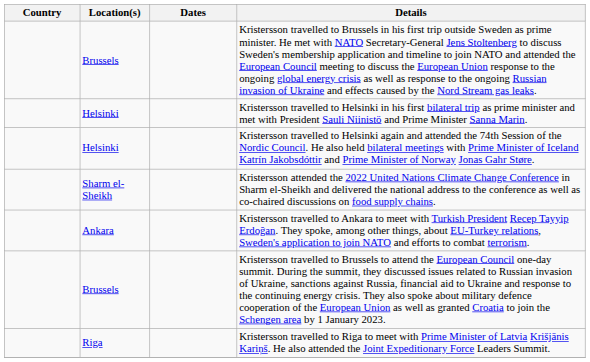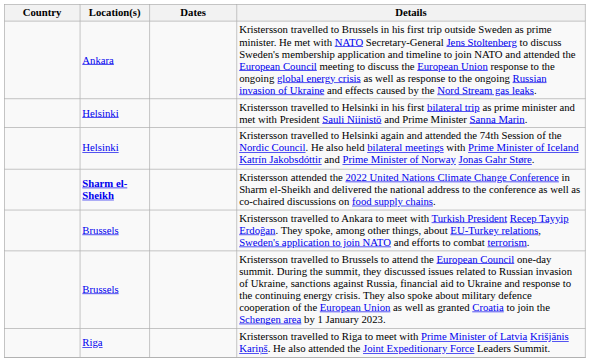(100, 60) Brussels -> (98, 60) Ankara
(103, 189) normal -> (105, 189) bold
(98, 230) Ankara -> (100, 230) Brussels
